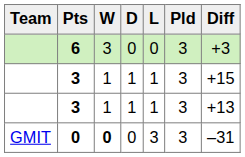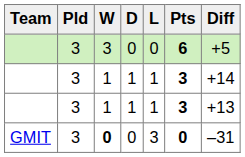columns swapped: (183, 19) <-> (75, 19)
(221, 48) +3 -> (221, 48) +5
(221, 78) +15 -> (221, 78) +14
